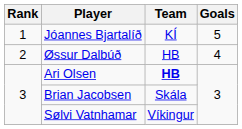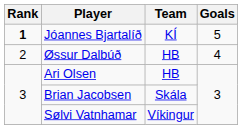(23, 34) normal -> (23, 34) bold
(171, 74) bold -> (171, 74) normal
